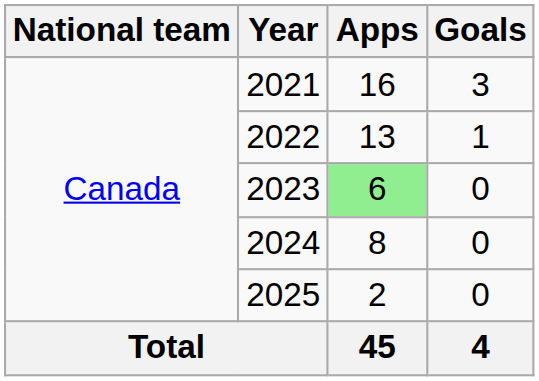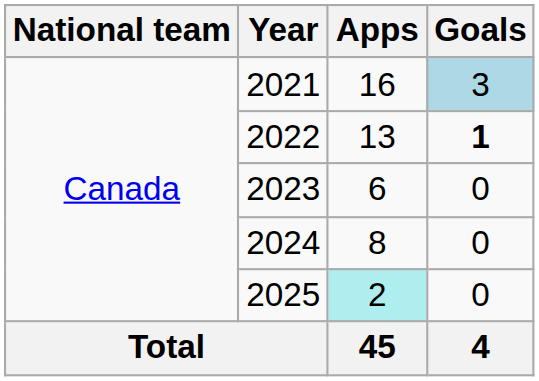(480, 83) no background -> (480, 83) lightblue background
(480, 136) normal -> (480, 136) bold
(377, 189) lightgreen background -> (377, 189) no background
(377, 294) no background -> (377, 294) paleturquoise background
